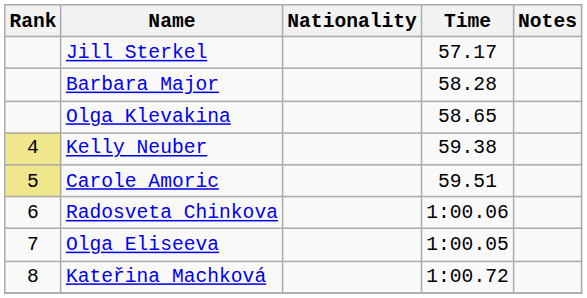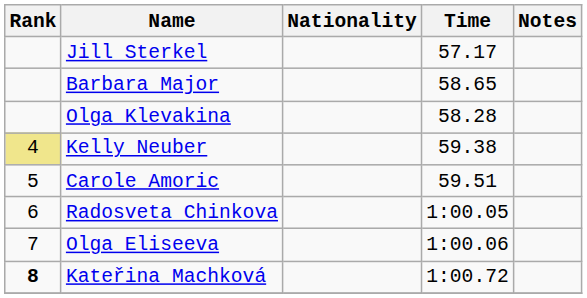(467, 85) 58.28 -> (467, 85) 58.65
(467, 117) 58.65 -> (467, 117) 58.28
(33, 181) khaki background -> (33, 181) no background
(467, 213) 1:00.06 -> (467, 213) 1:00.05
(467, 245) 1:00.05 -> (467, 245) 1:00.06
(33, 277) normal -> (33, 277) bold
